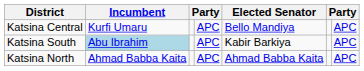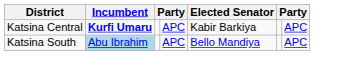(117, 27) normal -> (120, 27) bold
(260, 27) Bello Mandiya -> (223, 27) Kabir Barkiya
(258, 43) Kabir Barkiya -> (225, 43) Bello Mandiya
- row: (41, 58)
